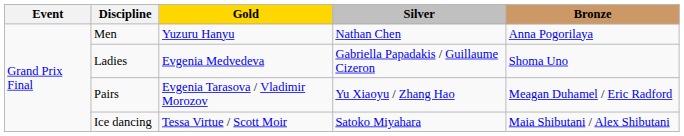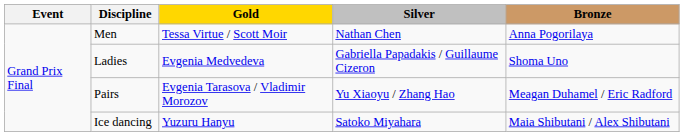(198, 34) Yuzuru Hanyu -> (225, 34) Tessa Virtue / Scott Moir
(225, 121) Tessa Virtue / Scott Moir -> (198, 121) Yuzuru Hanyu
